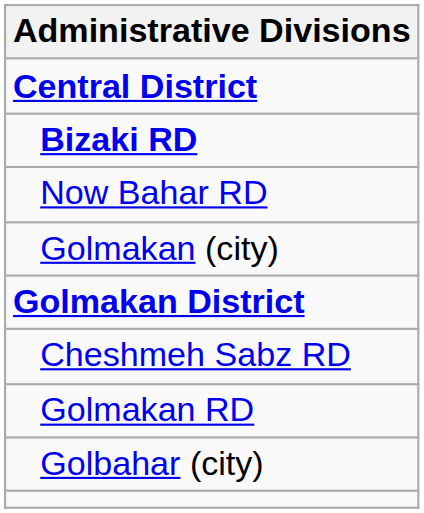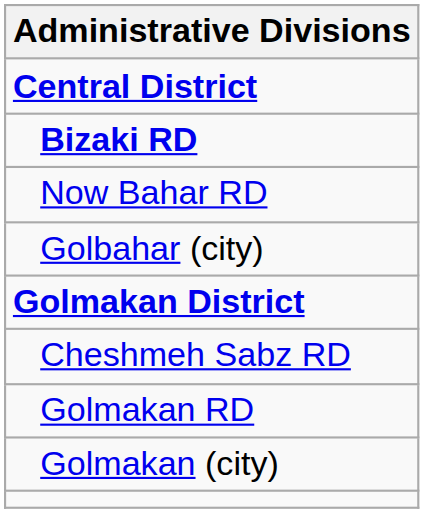(160, 247) Golmakan (city) -> (152, 247) Golbahar (city)
(152, 463) Golbahar (city) -> (160, 463) Golmakan (city)
